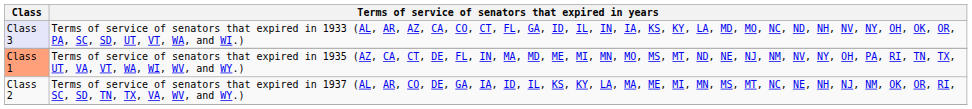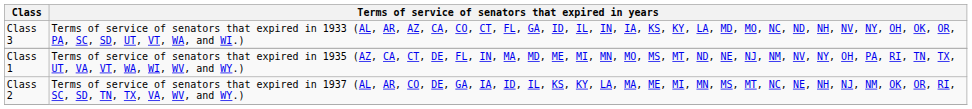(22, 35) lavender background -> (22, 35) no background
(22, 62) lightsalmon background -> (22, 62) no background
